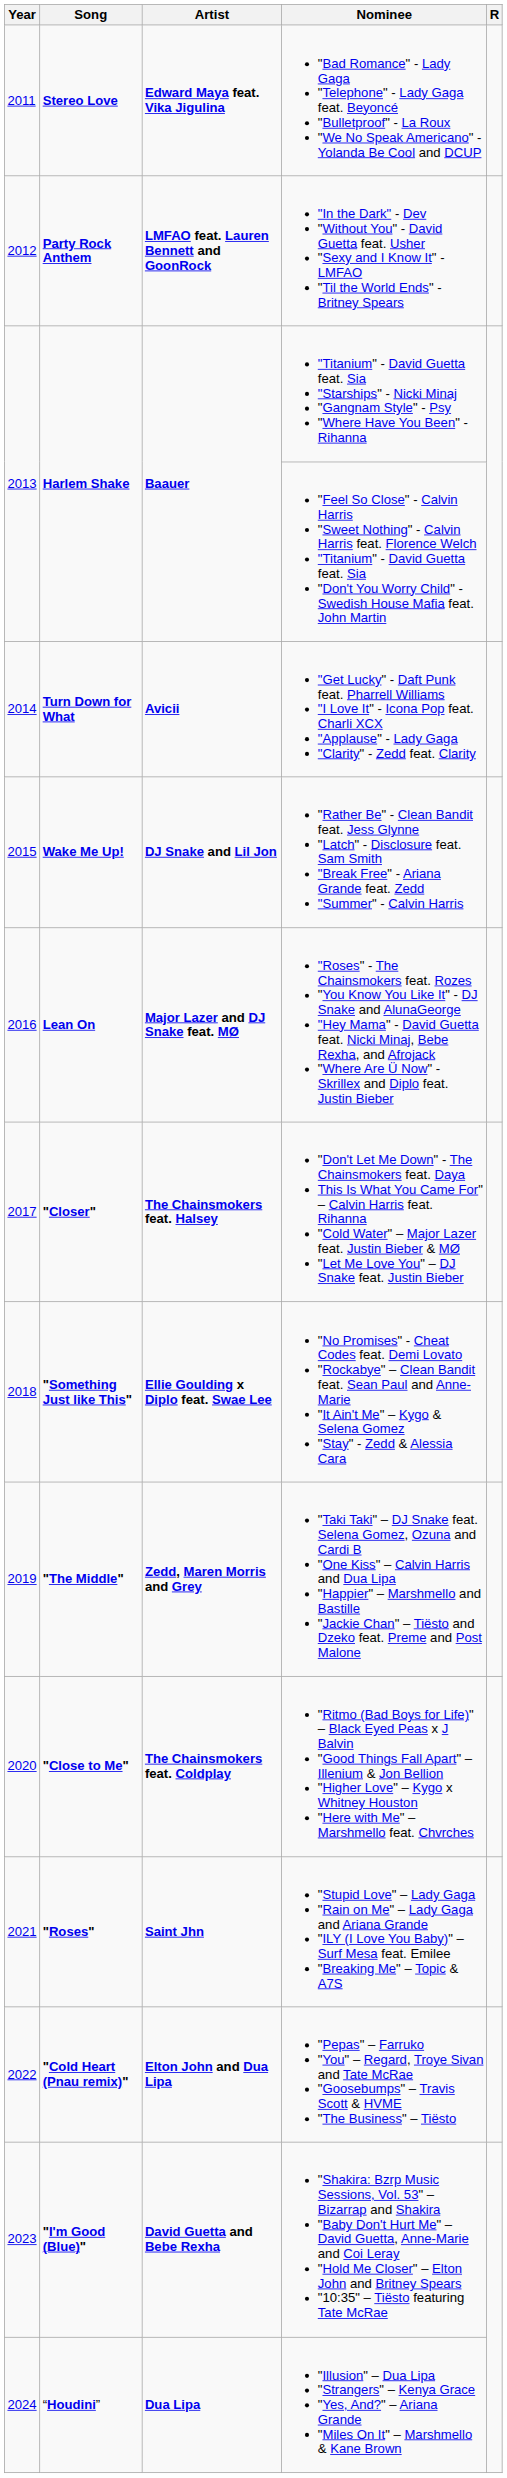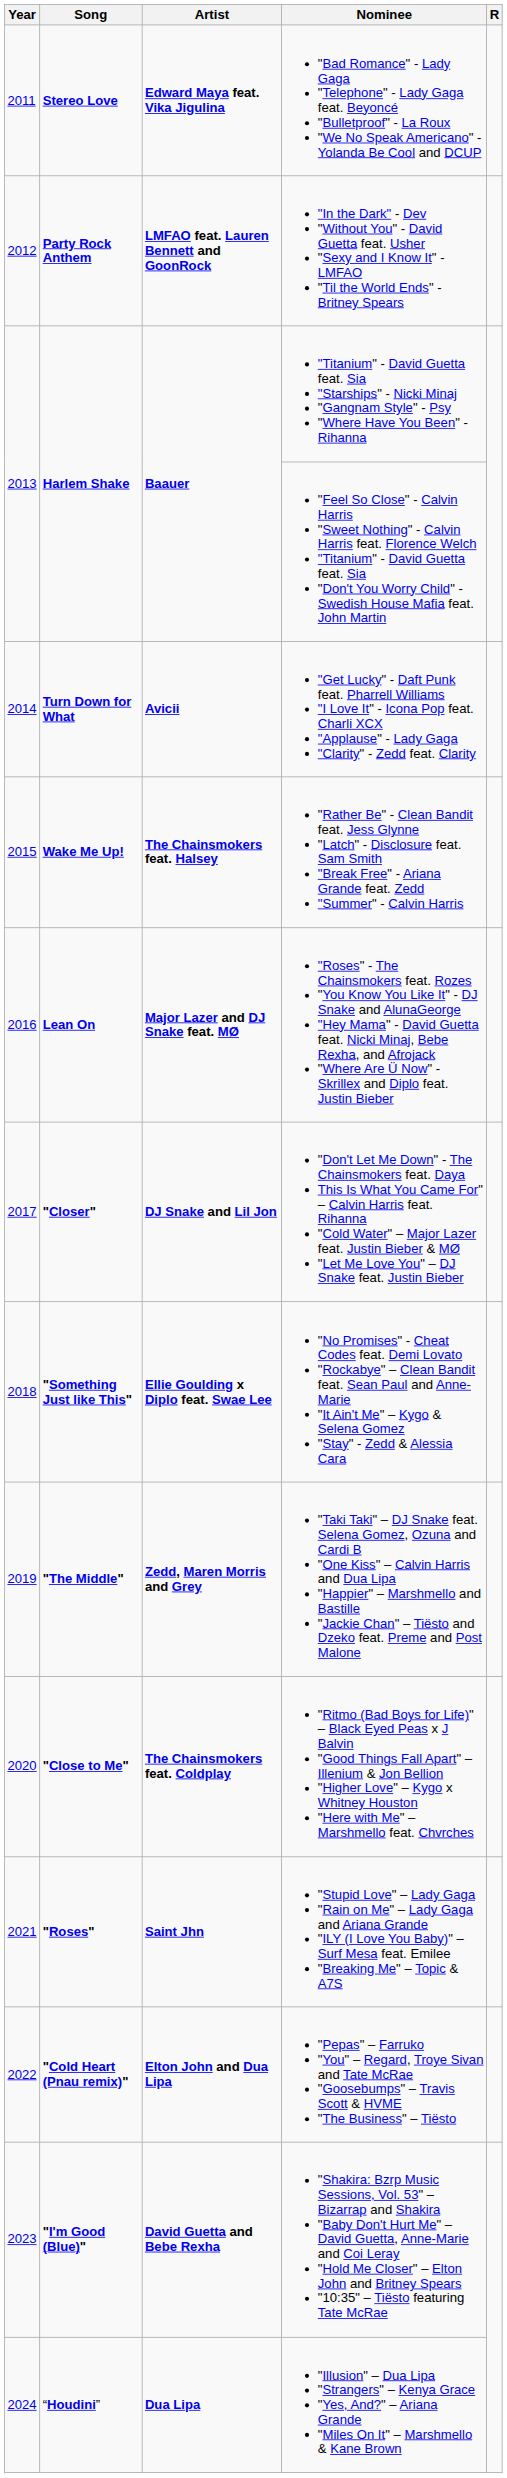(211, 852) DJ Snake and Lil Jon -> (204, 852) The Chainsmokers feat. Halsey
(204, 1212) The Chainsmokers feat. Halsey -> (211, 1212) DJ Snake and Lil Jon
